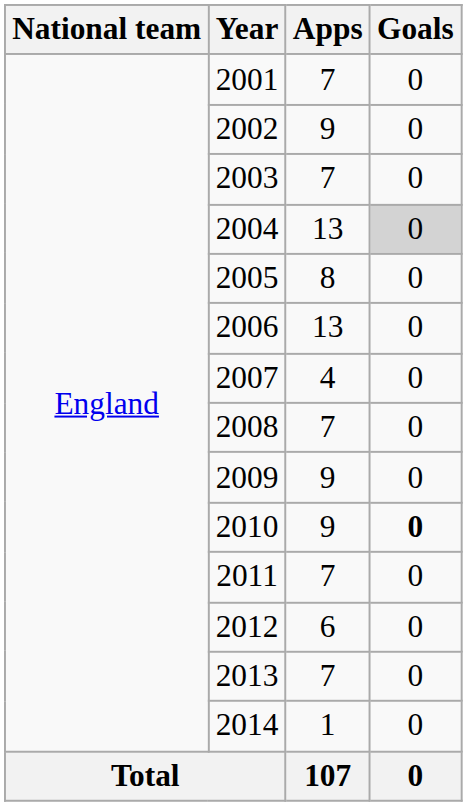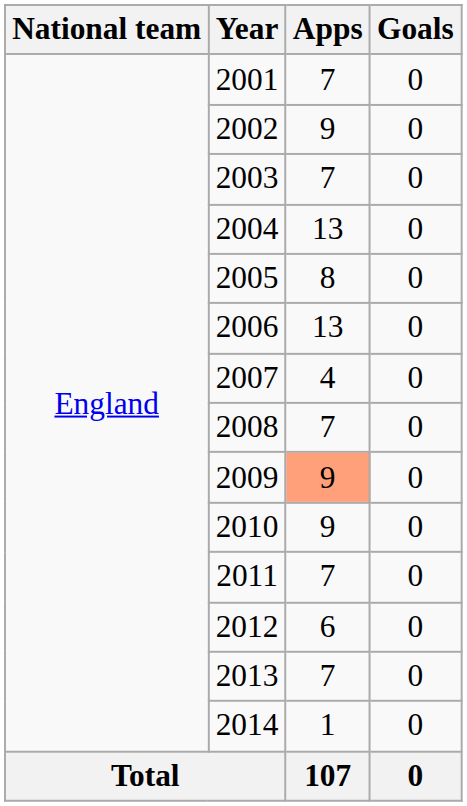(415, 228) lightgrey background -> (415, 228) no background
(328, 476) no background -> (328, 476) lightsalmon background
(415, 526) bold -> (415, 526) normal
